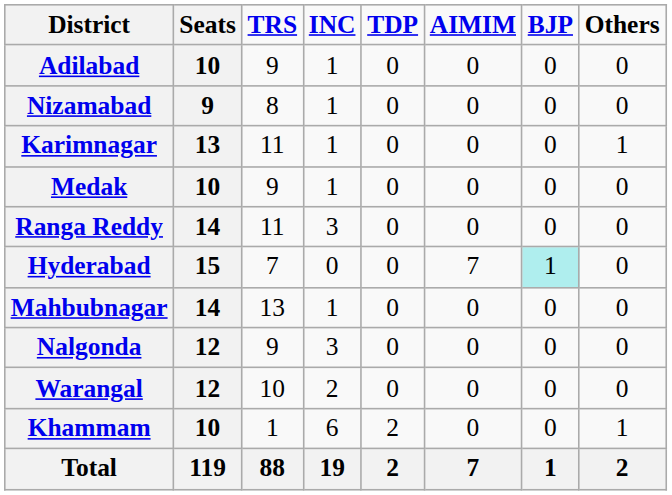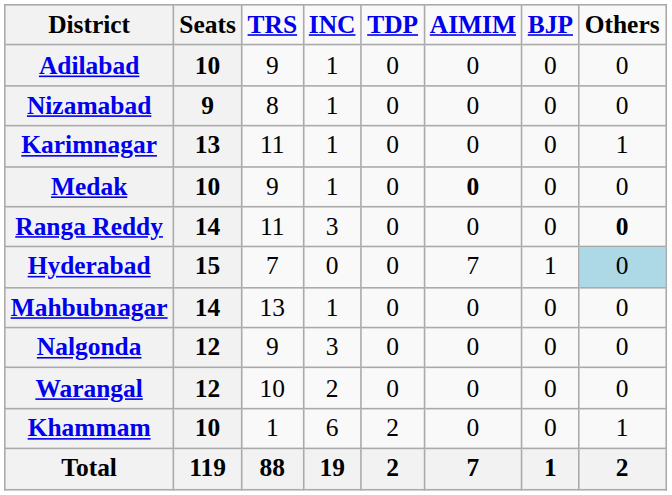(473, 186) normal -> (473, 186) bold
(622, 226) normal -> (622, 226) bold
(550, 266) paleturquoise background -> (550, 266) no background
(622, 266) no background -> (622, 266) lightblue background
